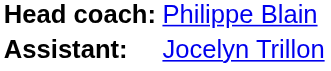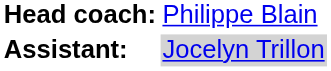(244, 50) no background -> (244, 50) lightgrey background
